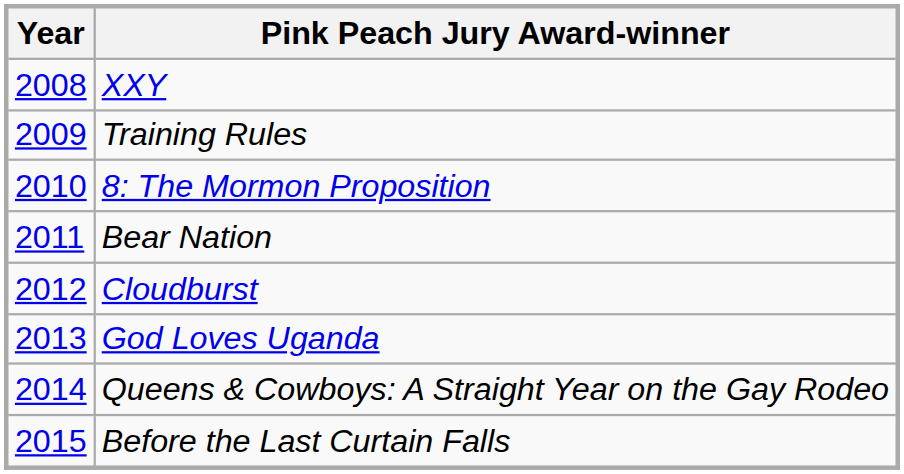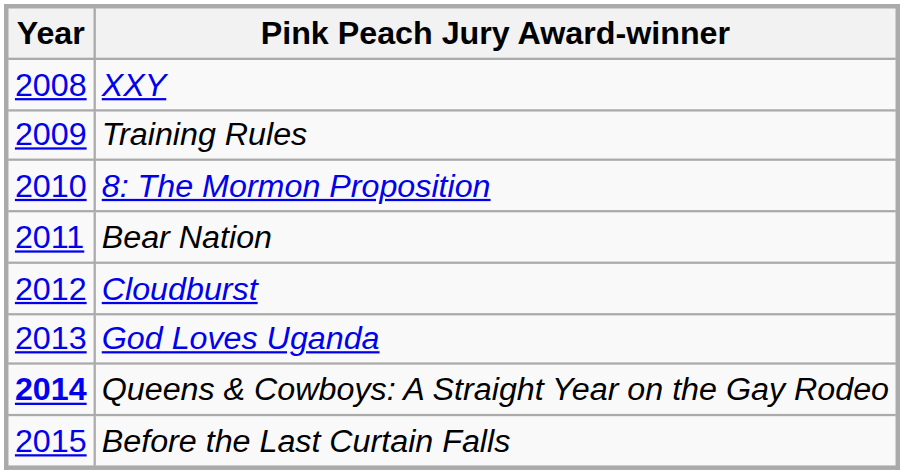(51, 390) normal -> (51, 390) bold
